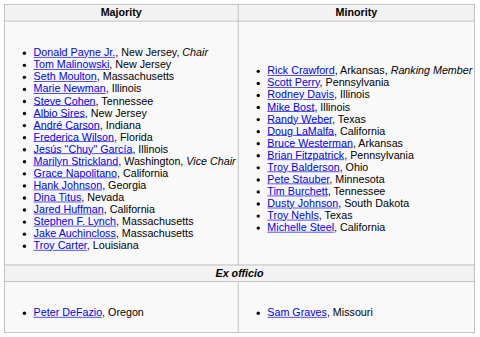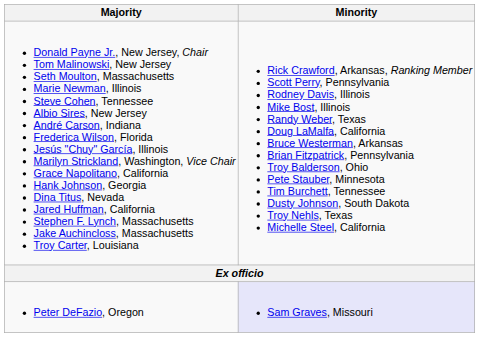(356, 313) no background -> (356, 313) lavender background
